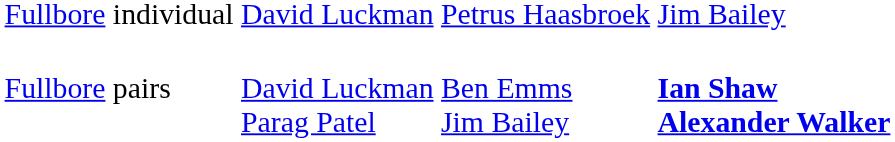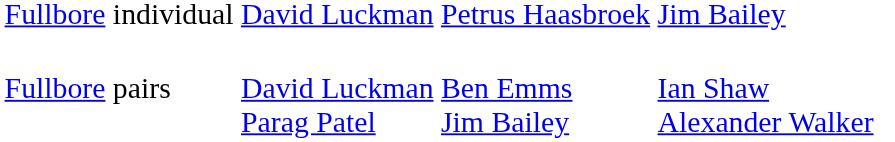(774, 105) bold -> (766, 105) normal
